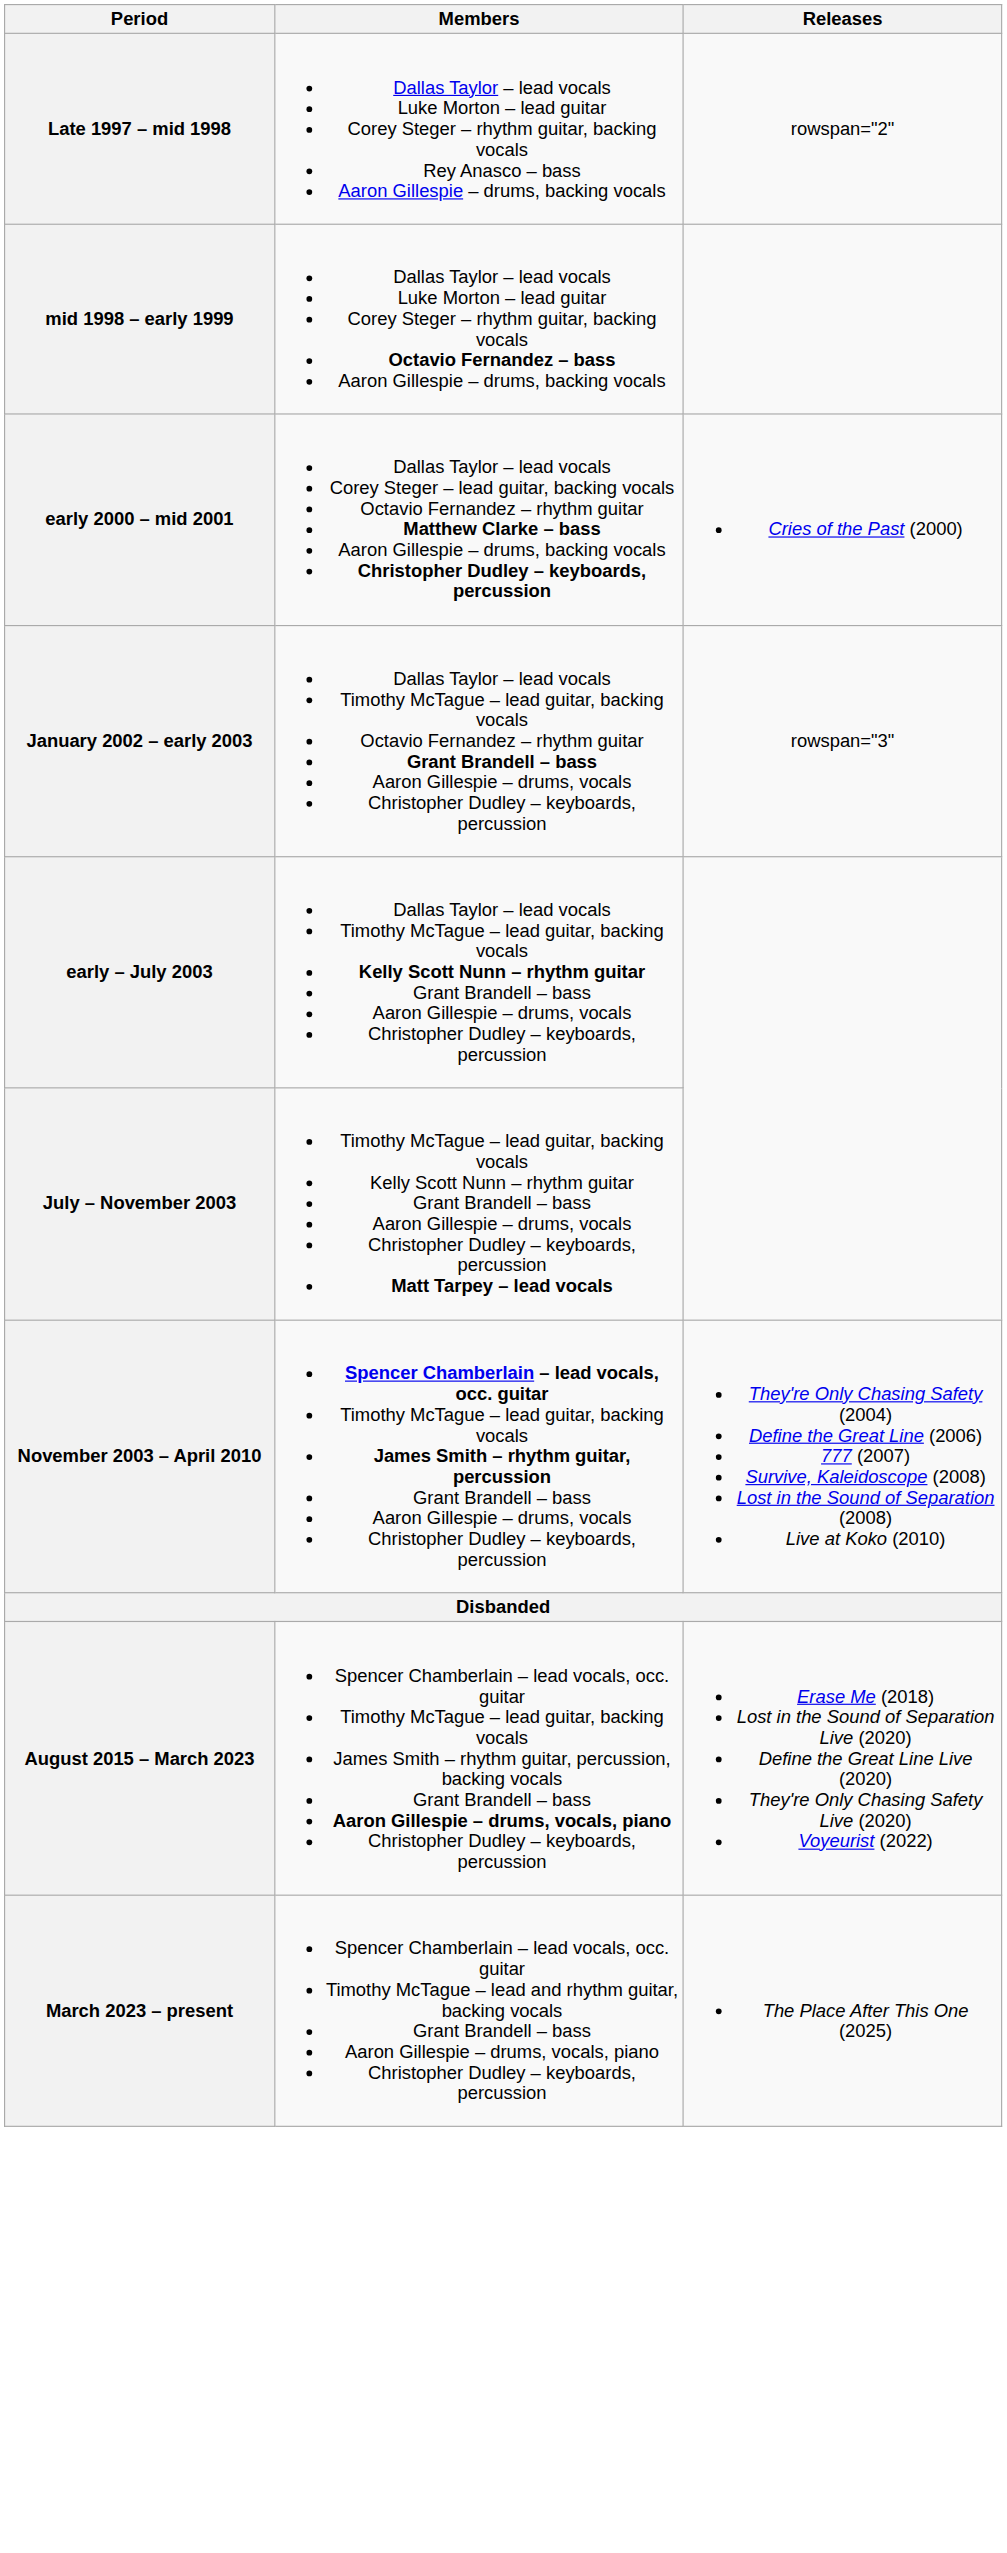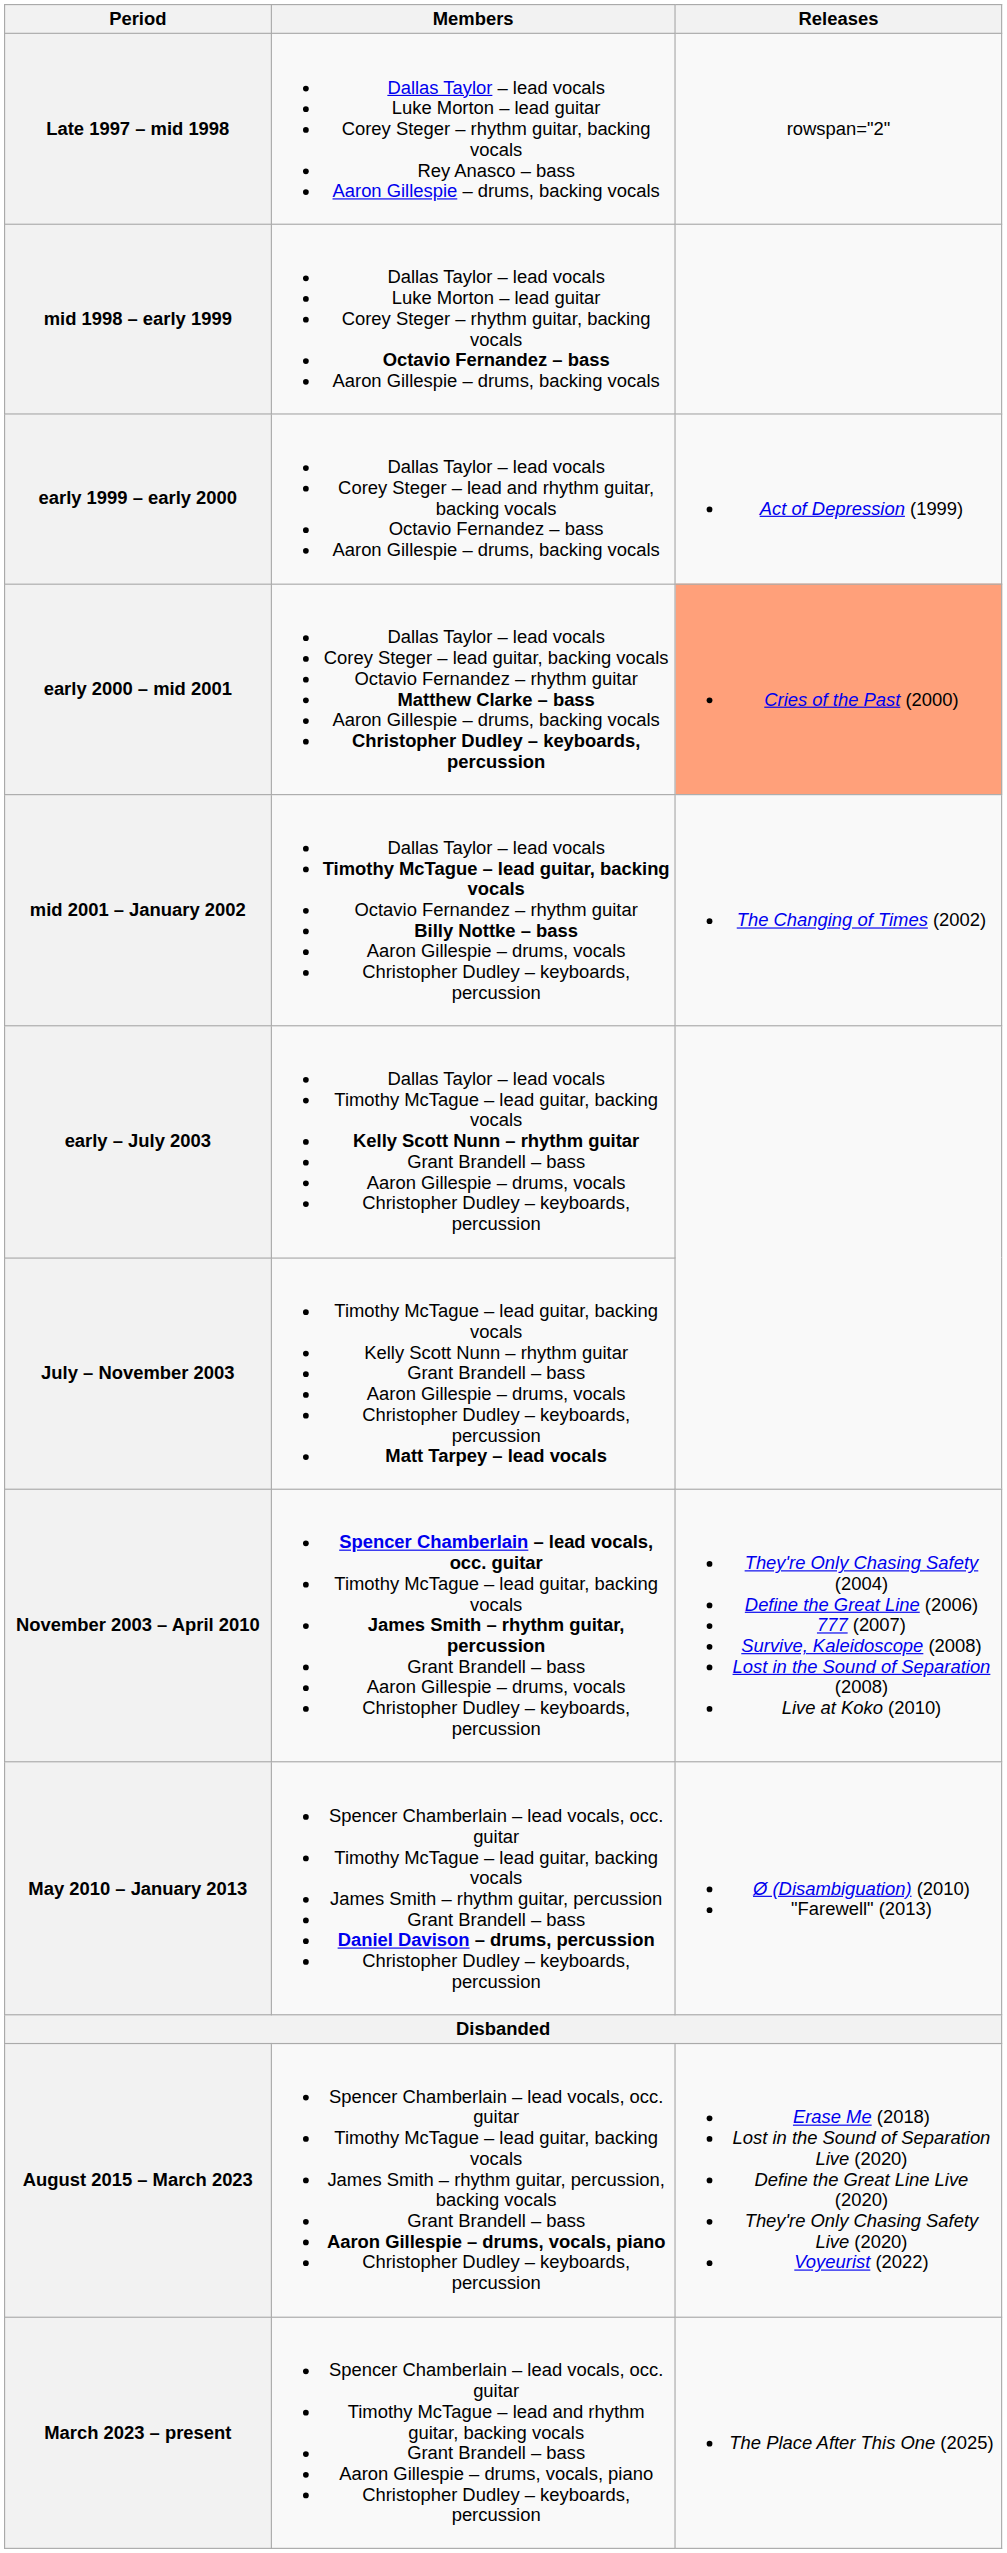+ row: (138, 498)
(843, 530) no background -> (838, 699) lightsalmon background
+ row: (138, 910)
- row: (139, 740)
+ row: (138, 1888)
